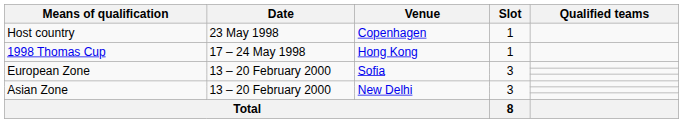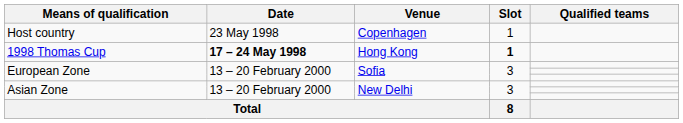(257, 52) normal -> (258, 52) bold
(510, 52) normal -> (510, 52) bold
